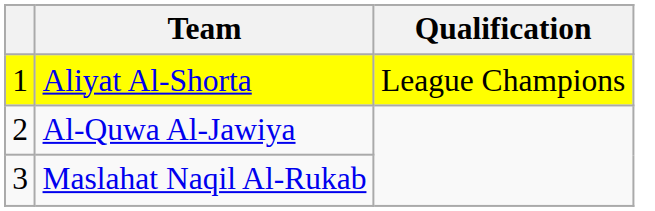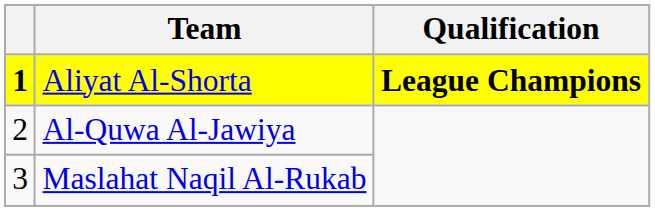(20, 79) normal -> (20, 79) bold
(503, 79) normal -> (511, 79) bold
